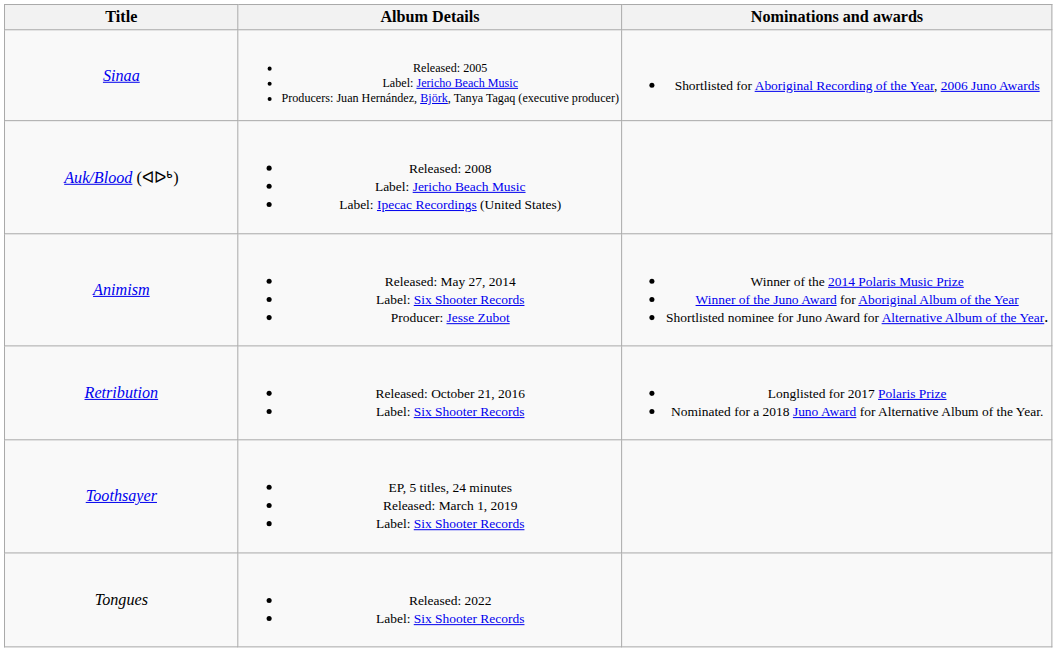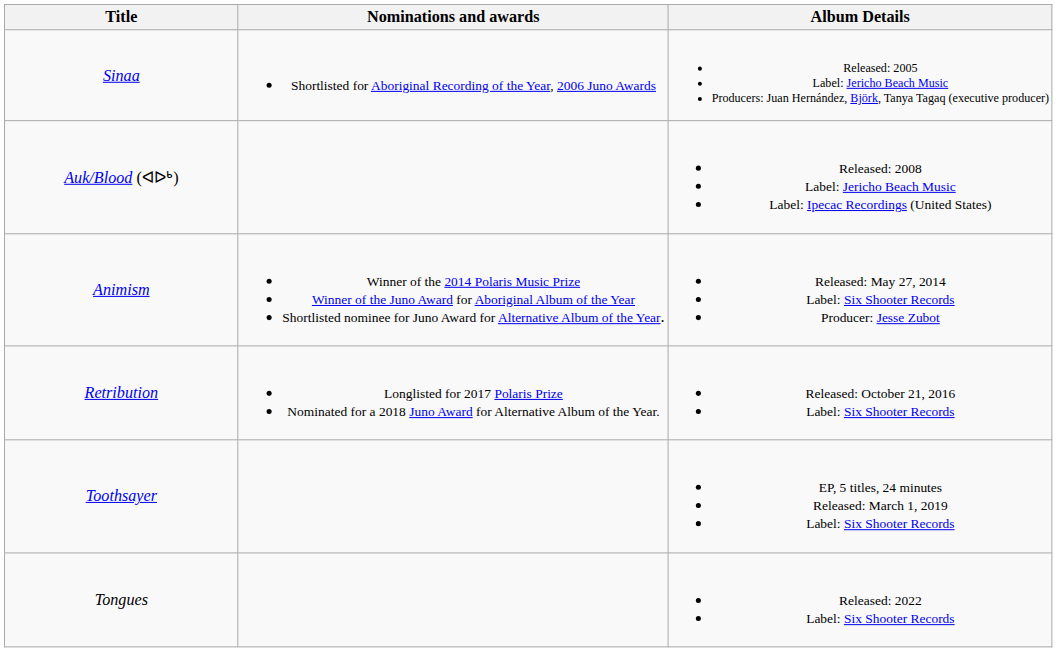columns swapped: (430, 17) <-> (837, 17)
